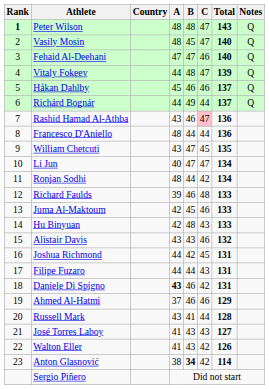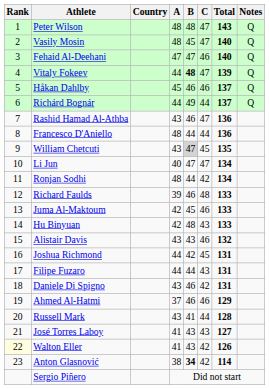(18, 27) bold -> (18, 27) normal
(191, 73) normal -> (191, 73) bold
(205, 118) pink background -> (205, 118) no background
(191, 149) no background -> (191, 149) lightgrey background
(177, 286) bold -> (177, 286) normal
(18, 347) no background -> (18, 347) lightyellow background
